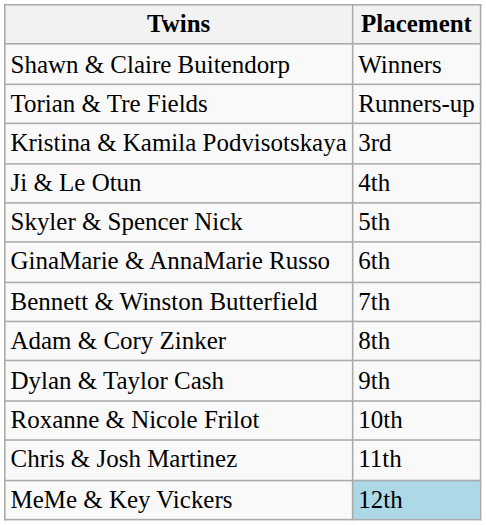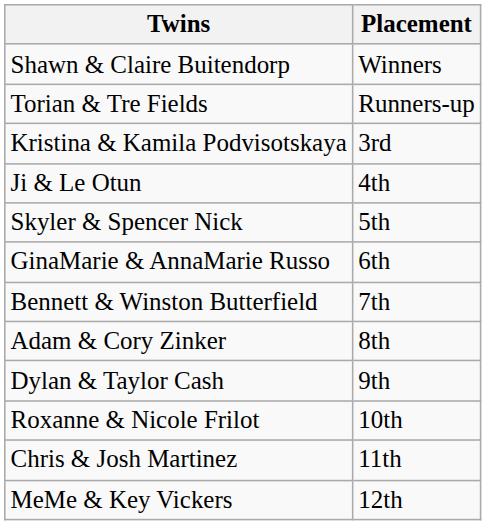(380, 499) lightblue background -> (380, 499) no background
